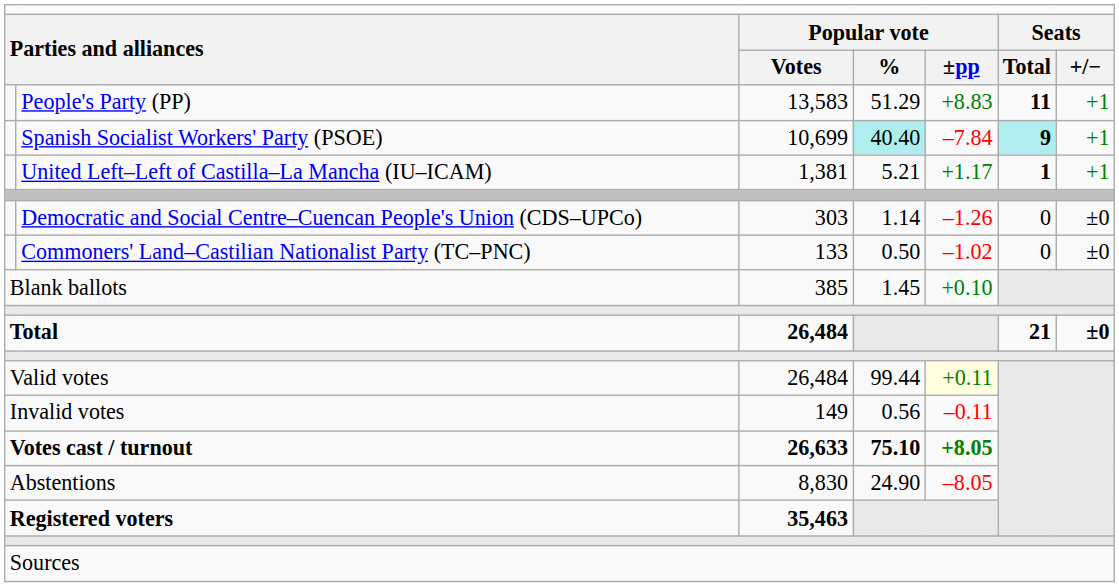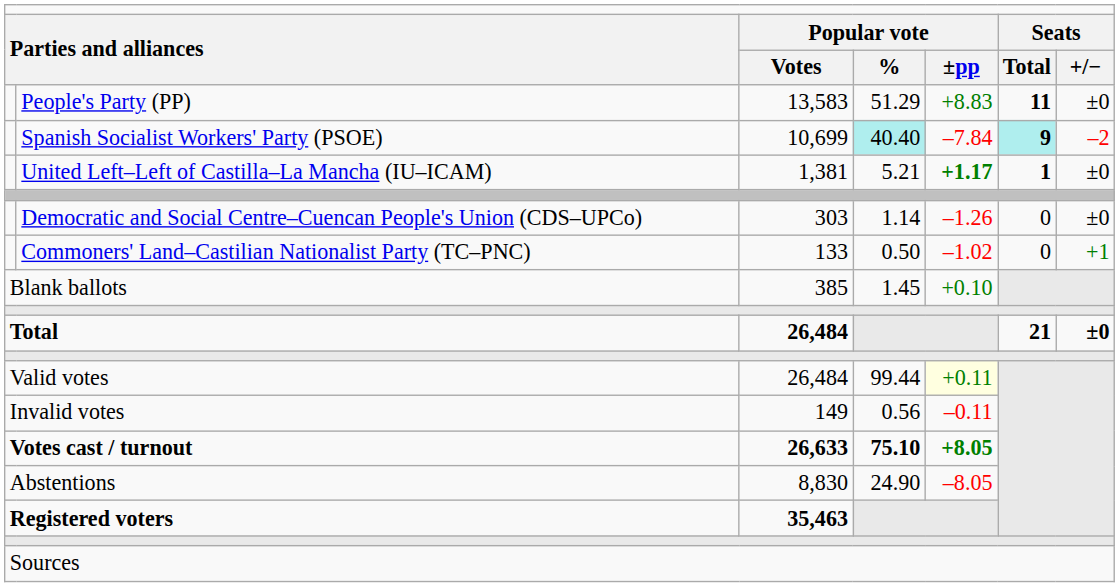(1098, 102) +1 -> (1098, 102) ±0
(1098, 137) +1 -> (1098, 137) –2
(967, 172) normal -> (967, 172) bold
(1098, 172) +1 -> (1098, 172) ±0
(1098, 252) ±0 -> (1098, 252) +1
